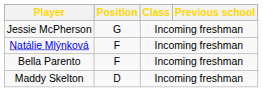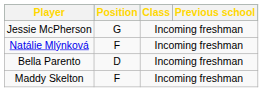(117, 62) F -> (117, 62) D
(117, 78) D -> (117, 78) F
